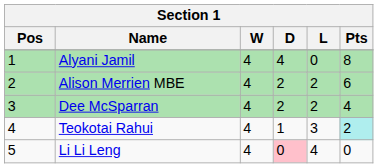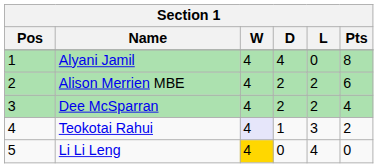(247, 128) no background -> (247, 128) lavender background
(347, 128) paleturquoise background -> (347, 128) no background
(247, 151) no background -> (247, 151) gold background
(281, 151) pink background -> (281, 151) no background
